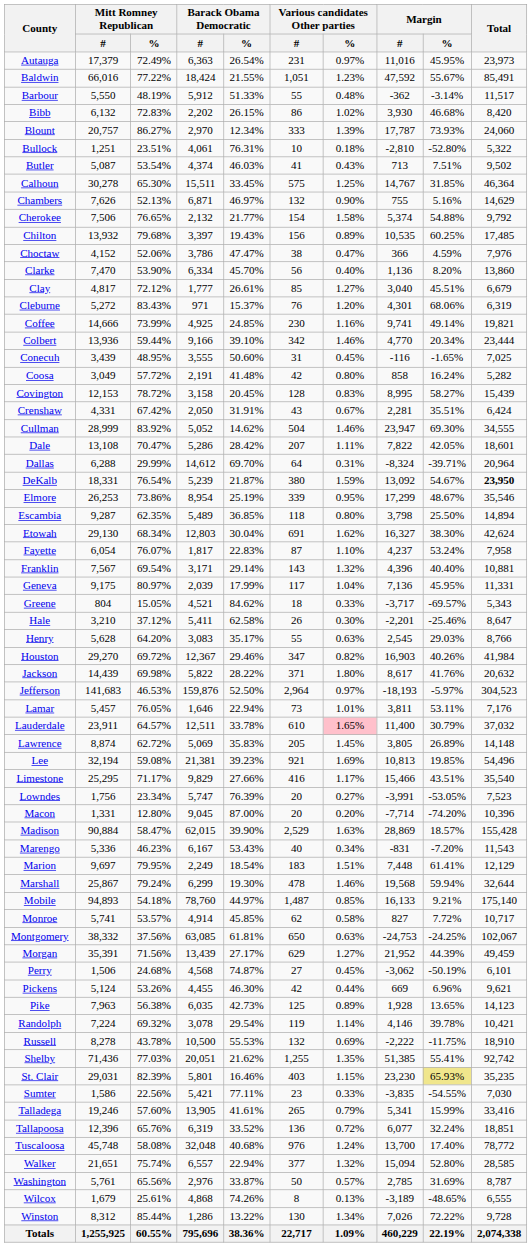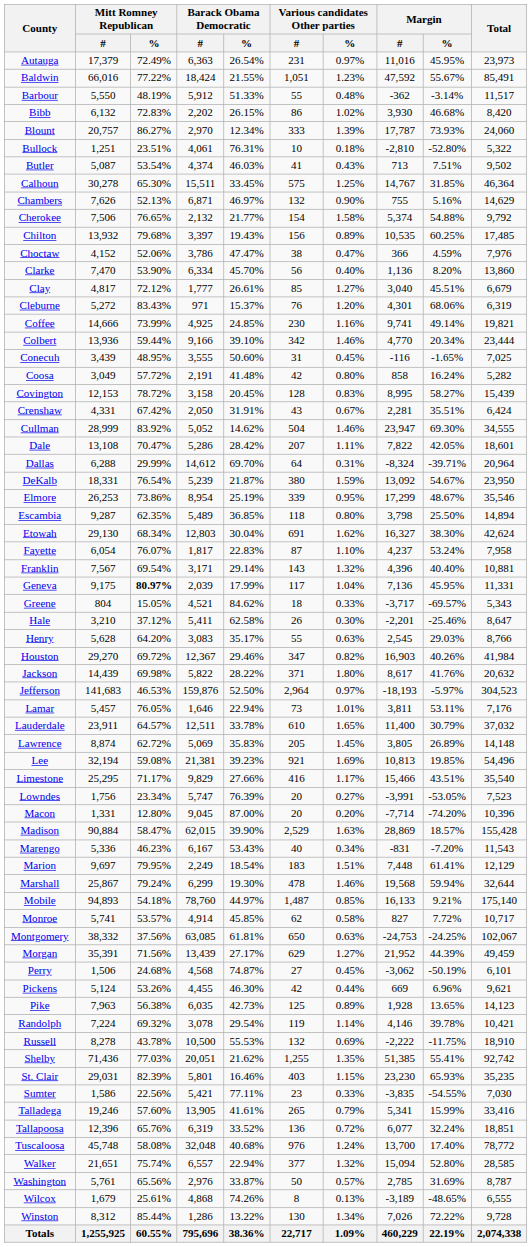(499, 480) bold -> (499, 480) normal
(154, 585) normal -> (154, 585) bold
(350, 726) pink background -> (350, 726) no background
(447, 1076) khaki background -> (447, 1076) no background
